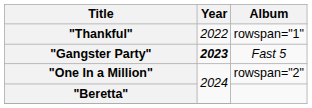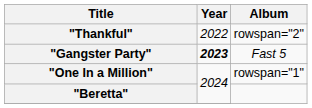(269, 34) rowspan="1" -> (269, 34) rowspan="2"
(269, 73) rowspan="2" -> (269, 73) rowspan="1"
